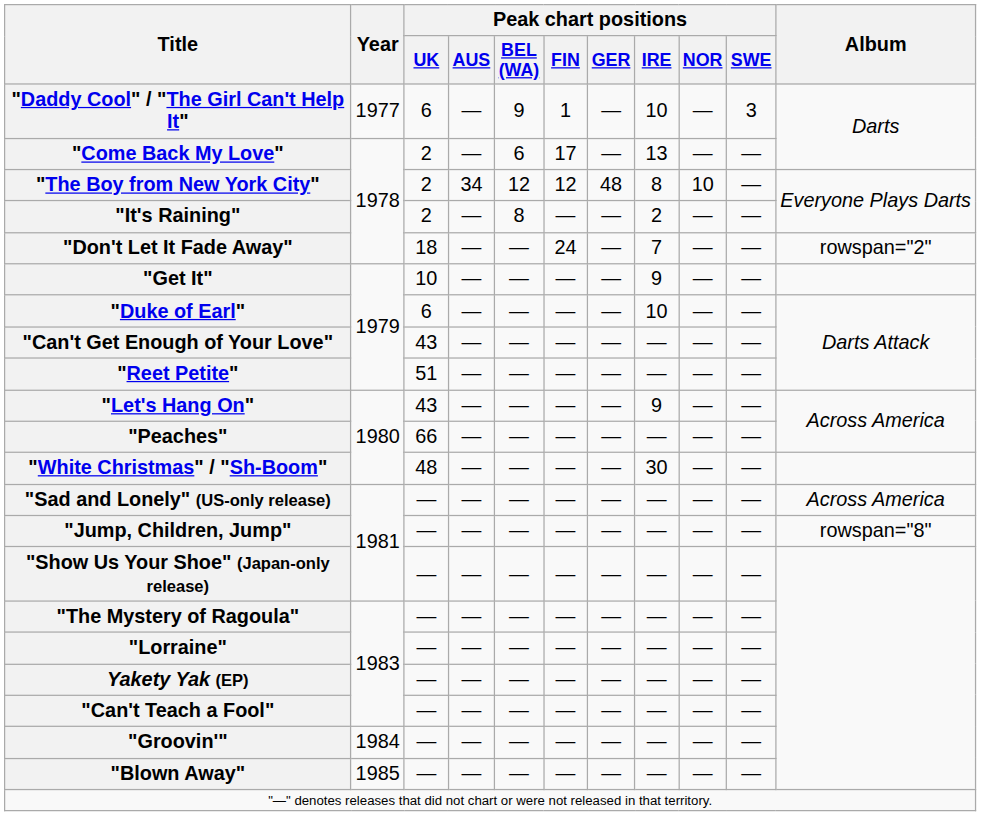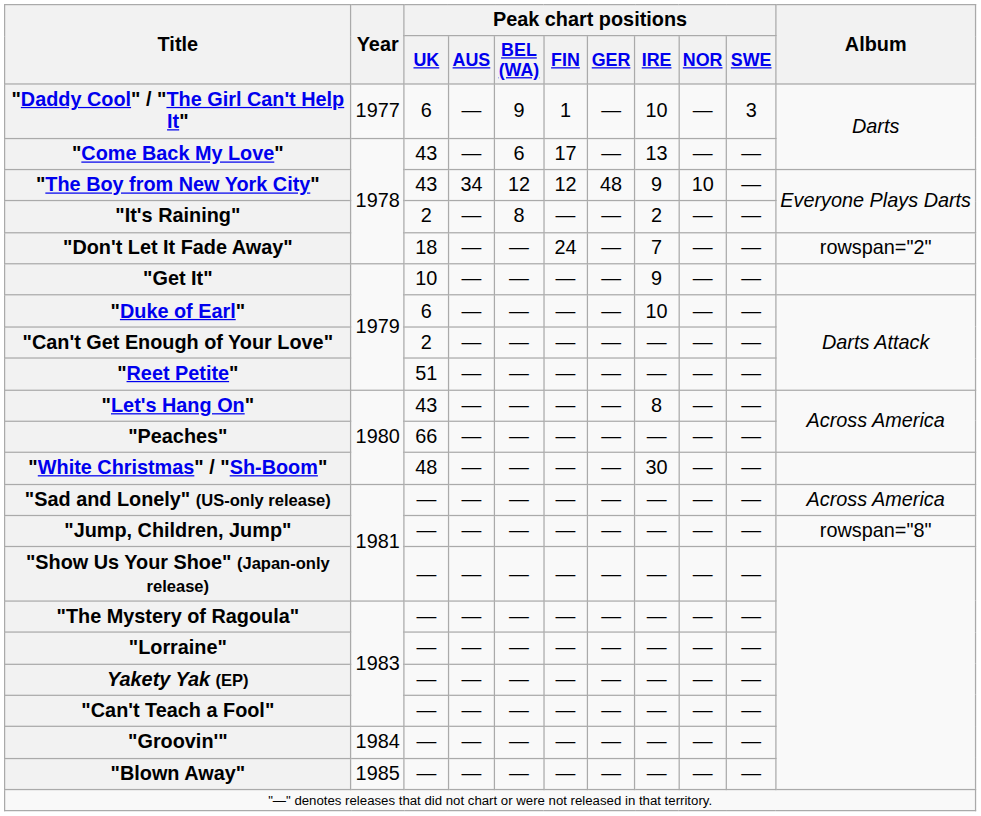(426, 153) 2 -> (426, 153) 43
(426, 184) 2 -> (426, 184) 43
(657, 184) 8 -> (657, 184) 9
(426, 342) 43 -> (426, 342) 2
(657, 405) 9 -> (657, 405) 8
